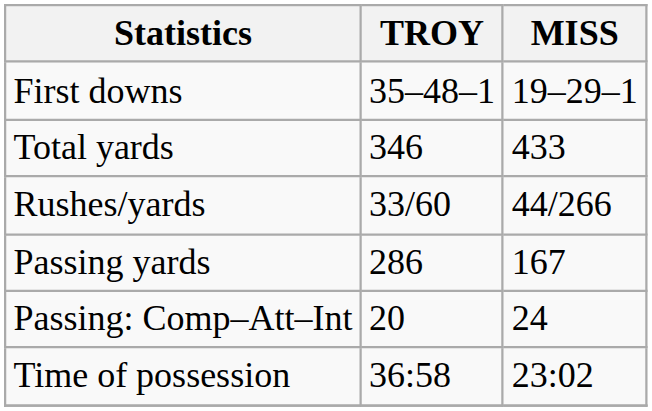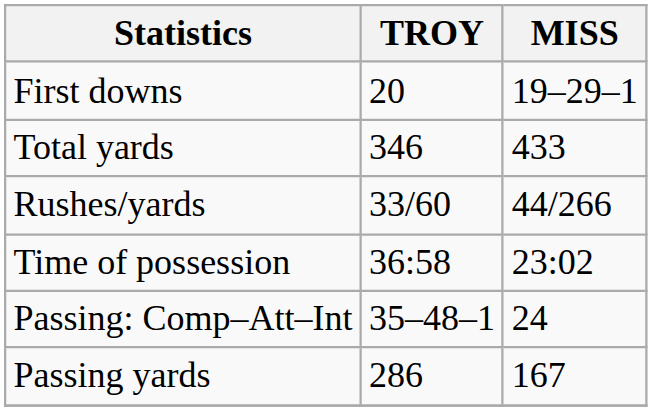(432, 90) 35–48–1 -> (387, 90) 20
rows swapped: (112, 261) <-> (152, 375)
(387, 318) 20 -> (432, 318) 35–48–1
